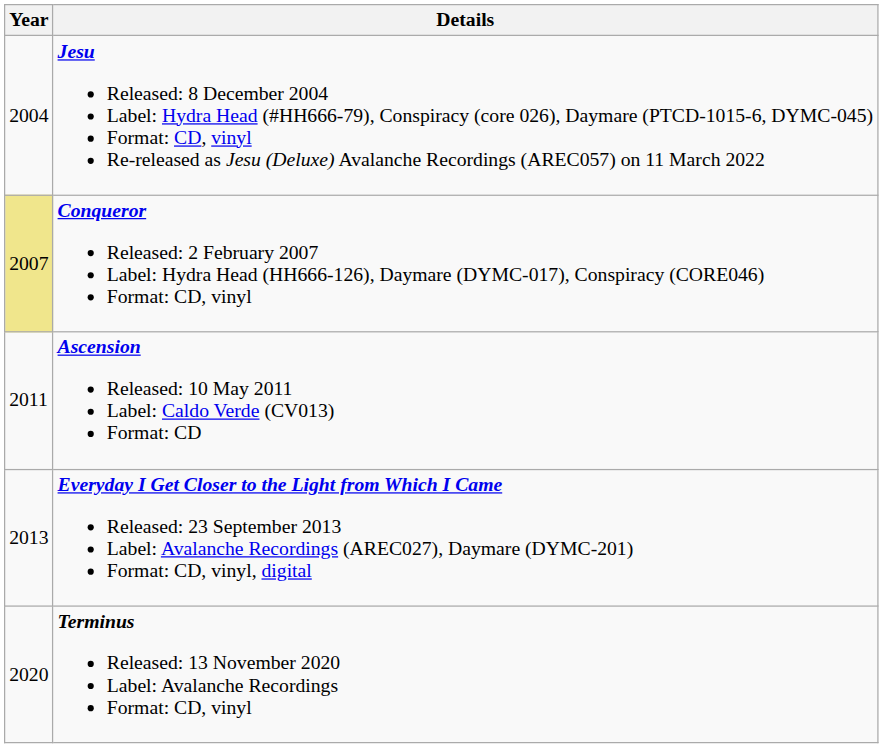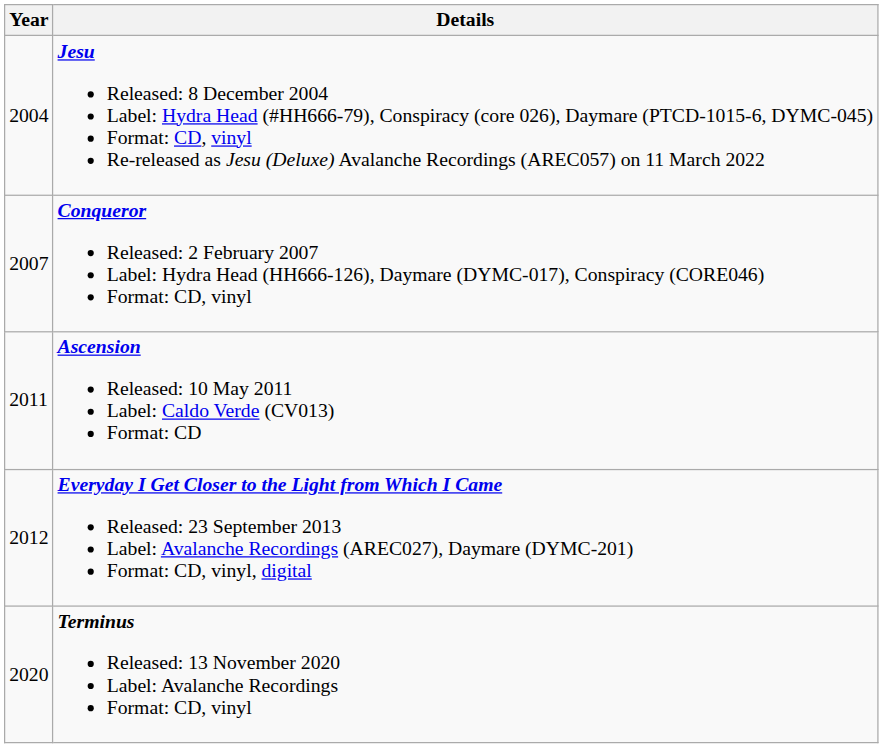(29, 263) khaki background -> (29, 263) no background
(29, 537) 2013 -> (29, 537) 2012
